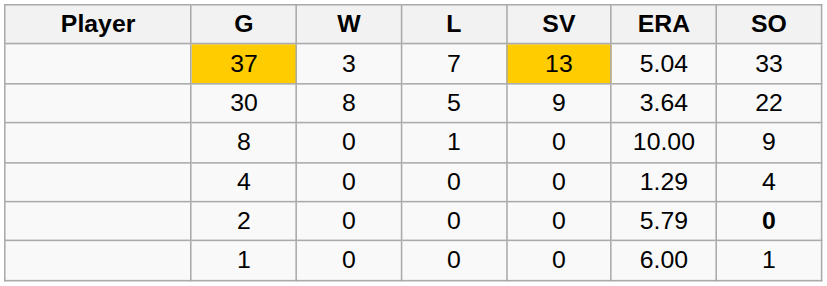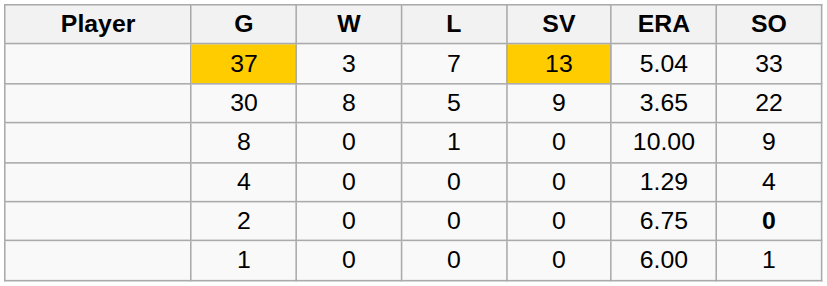(664, 102) 3.64 -> (664, 102) 3.65
(664, 220) 5.79 -> (664, 220) 6.75
